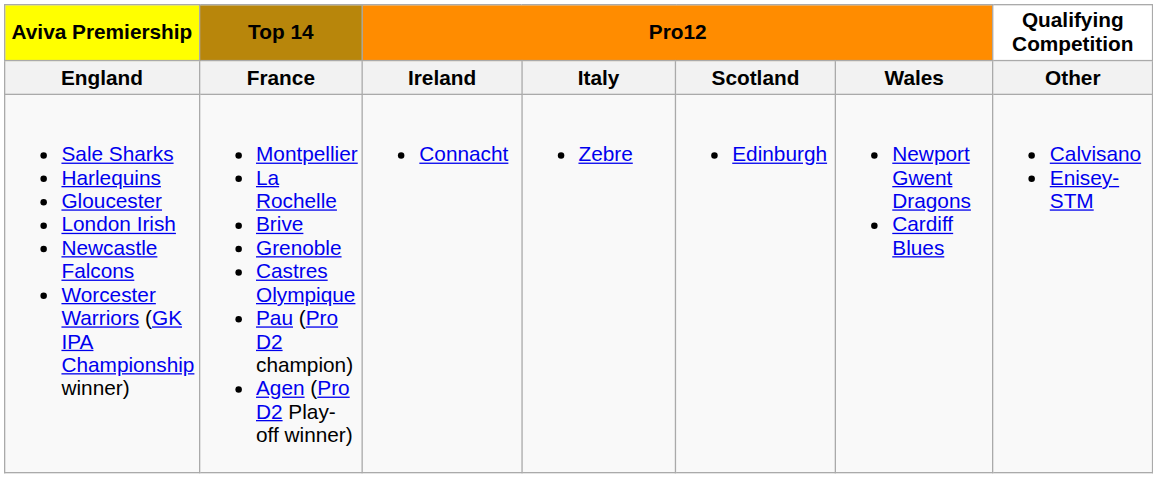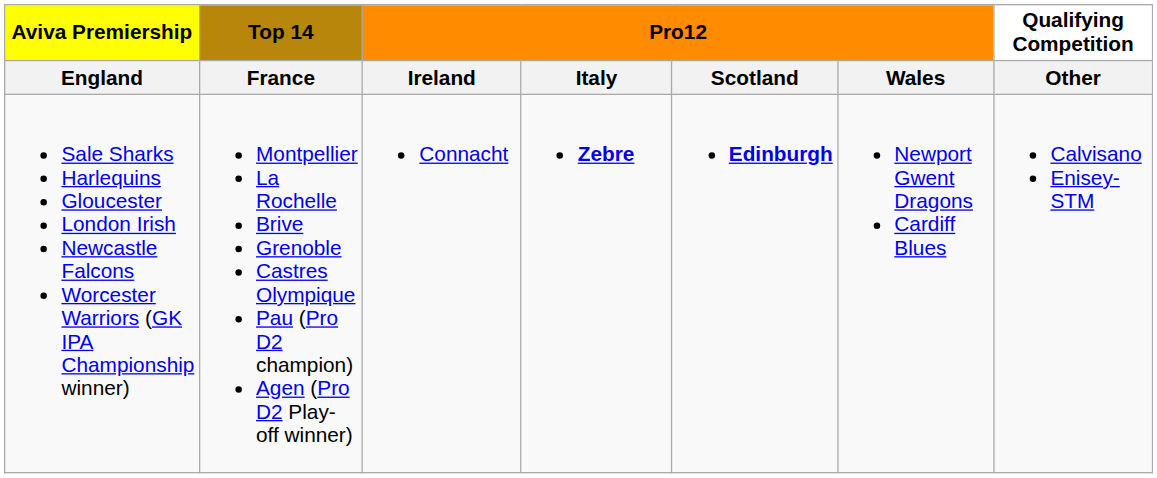(599, 155) normal -> (596, 155) bold
(755, 155) normal -> (755, 155) bold
